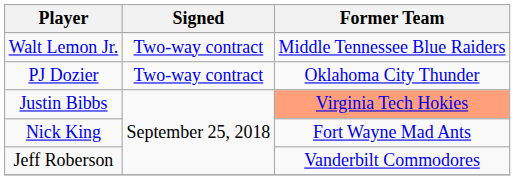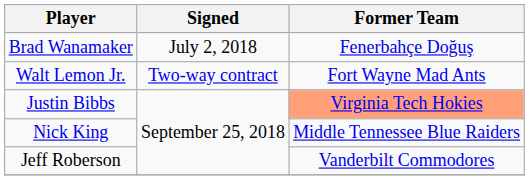+ row: (71, 47)
(392, 47) Middle Tennessee Blue Raiders -> (407, 75) Fort Wayne Mad Ants
- row: (63, 75)
(392, 132) Fort Wayne Mad Ants -> (407, 132) Middle Tennessee Blue Raiders
